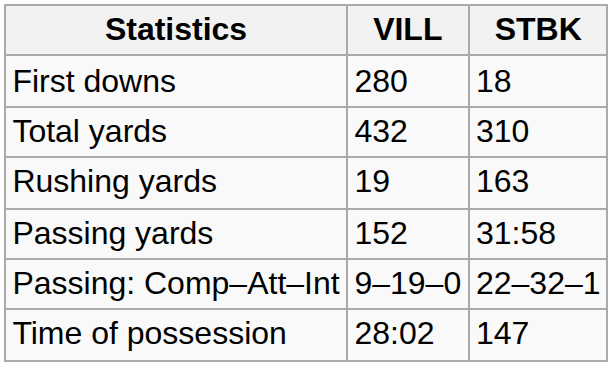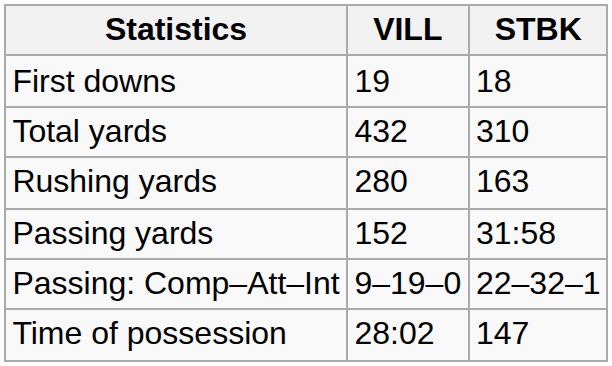(381, 80) 280 -> (372, 80) 19
(372, 182) 19 -> (381, 182) 280
